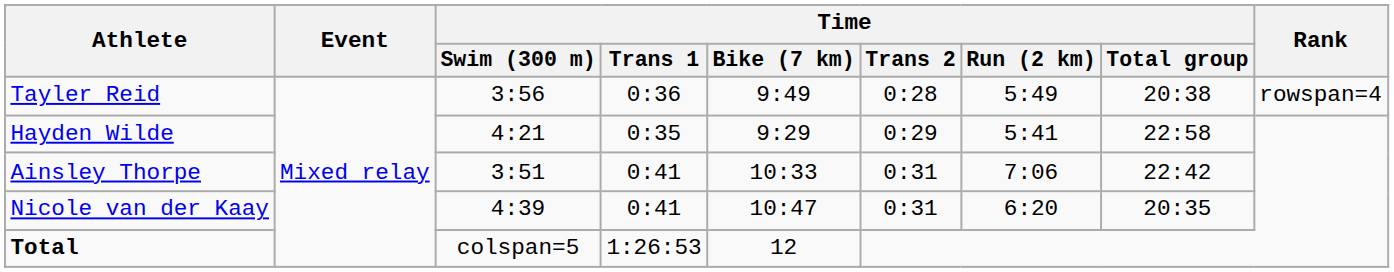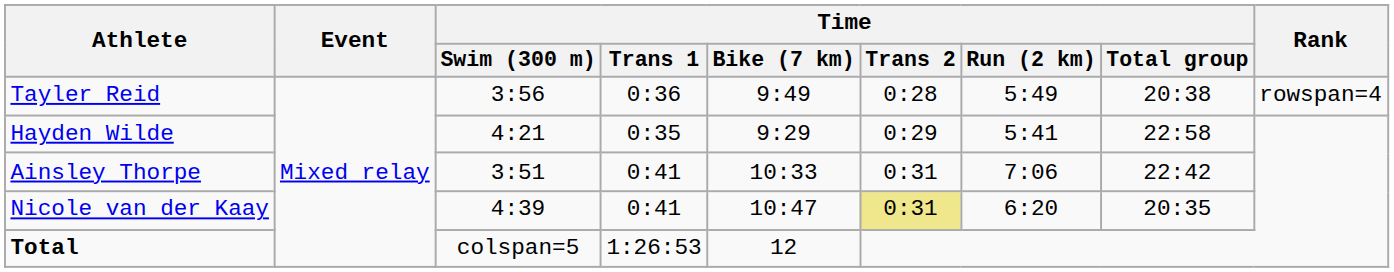(911, 210) no background -> (911, 210) khaki background
